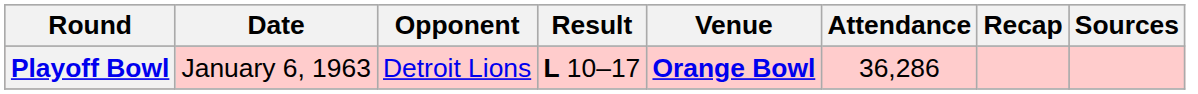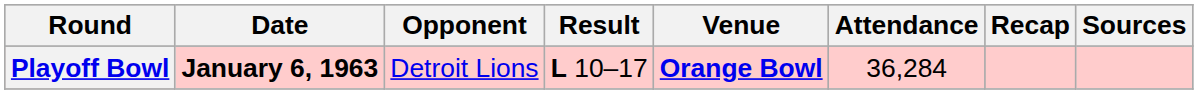(276, 67) normal -> (280, 67) bold
(899, 67) 36,286 -> (907, 67) 36,284
